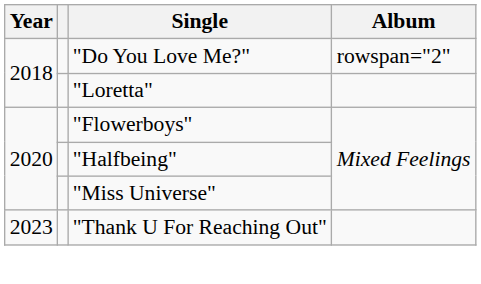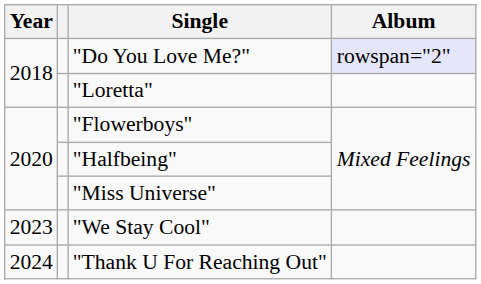(394, 55) no background -> (394, 55) lavender background
+ row: (141, 227)
(31, 227) 2023 -> (31, 261) 2024
